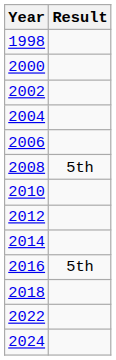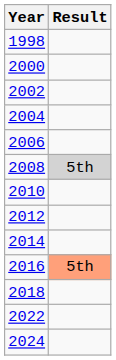(80, 167) no background -> (80, 167) lightgrey background
(80, 267) no background -> (80, 267) lightsalmon background
